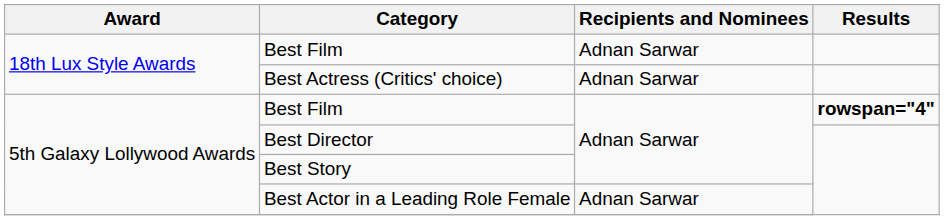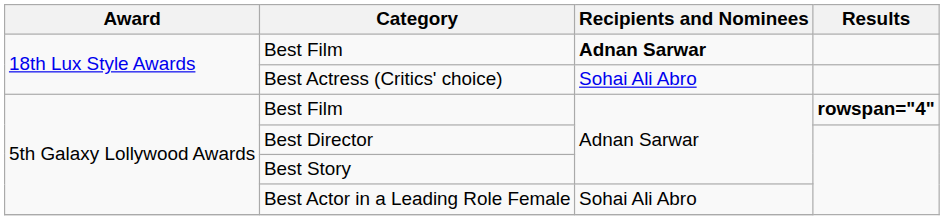(639, 49) normal -> (643, 49) bold
(639, 79) Adnan Sarwar -> (638, 79) Sohai Ali Abro
(639, 199) Adnan Sarwar -> (638, 199) Sohai Ali Abro
